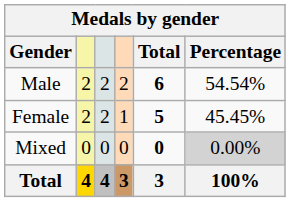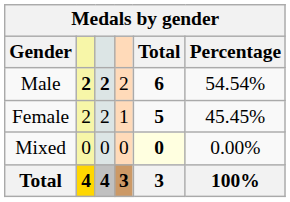(86, 84) normal -> (86, 84) bold
(105, 84) normal -> (105, 84) bold
(159, 148) no background -> (159, 148) lightyellow background
(235, 148) lightgrey background -> (235, 148) no background
